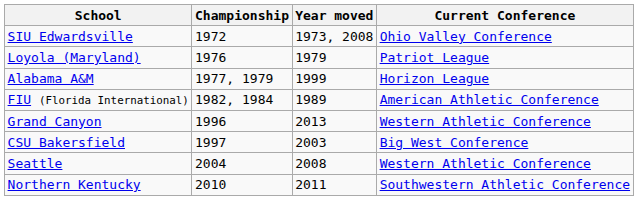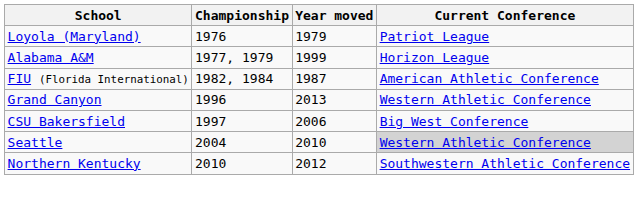- row: (70, 36)
(311, 100) 1989 -> (311, 79) 1987
(311, 142) 2003 -> (311, 121) 2006
(311, 163) 2008 -> (311, 142) 2010
(485, 163) no background -> (485, 142) lightgrey background
(311, 185) 2011 -> (311, 163) 2012
